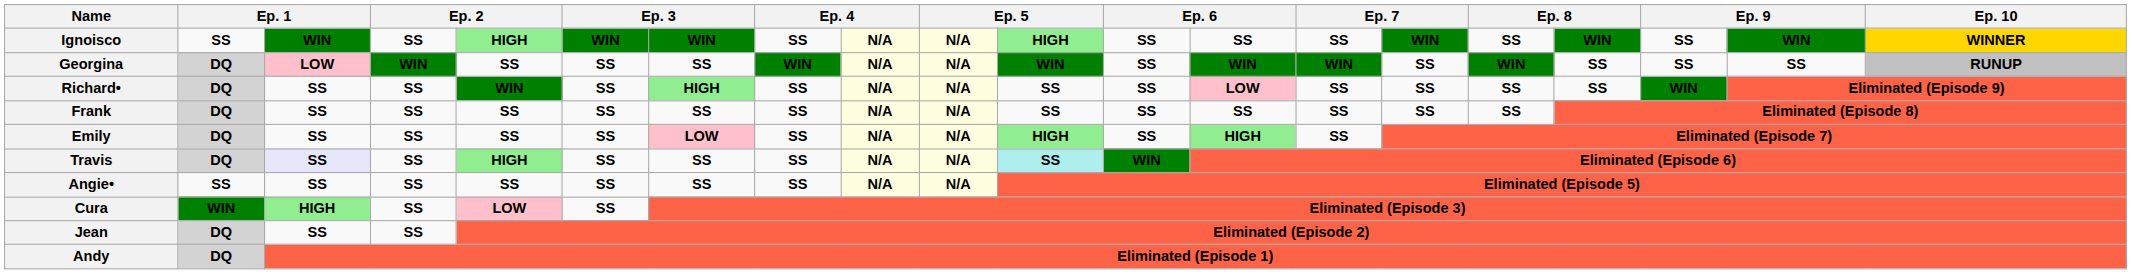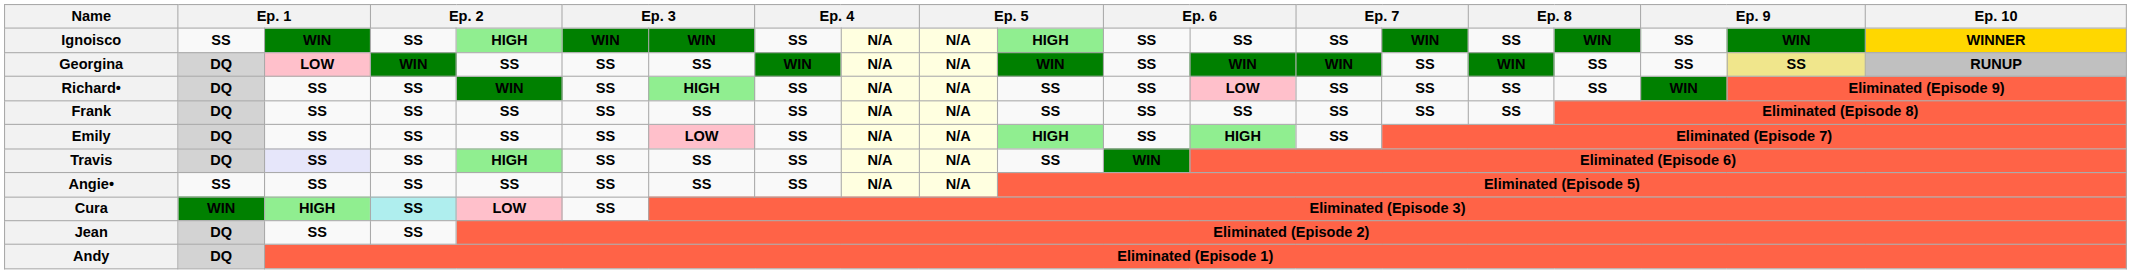(1796, 64) no background -> (1796, 64) khaki background
(1050, 160) paleturquoise background -> (1050, 160) no background
(413, 208) no background -> (413, 208) paleturquoise background
